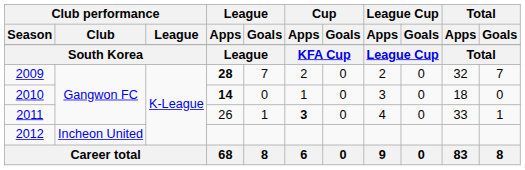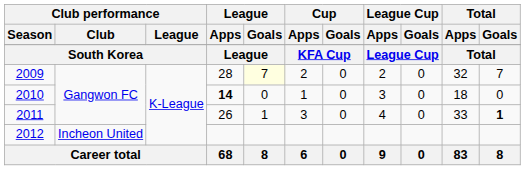(225, 74) bold -> (225, 74) normal
(265, 74) no background -> (265, 74) lightyellow background
(304, 114) bold -> (304, 114) normal
(500, 114) normal -> (500, 114) bold
